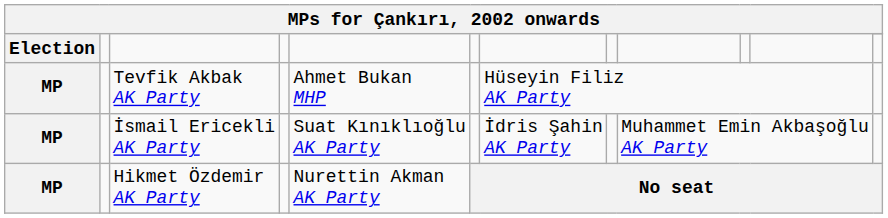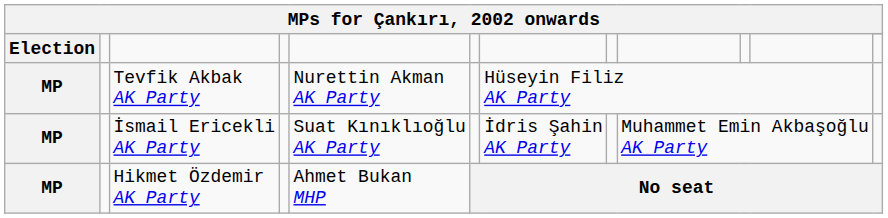(353, 88) Ahmet Bukan MHP -> (369, 88) Nurettin Akman AK Party
(369, 188) Nurettin Akman AK Party -> (353, 188) Ahmet Bukan MHP
